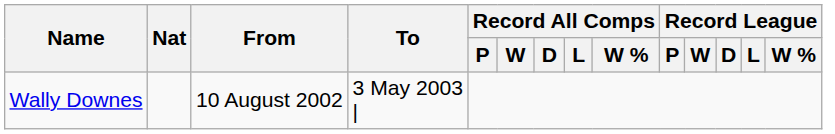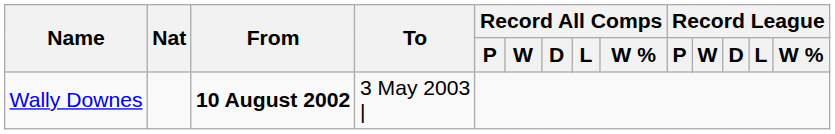(269, 100) normal -> (273, 100) bold
